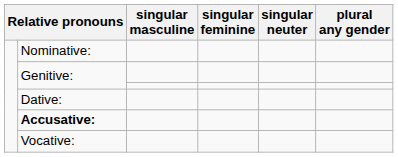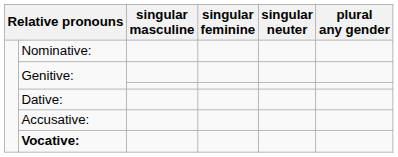(58, 120) bold -> (55, 120) normal
(48, 141) normal -> (50, 141) bold
